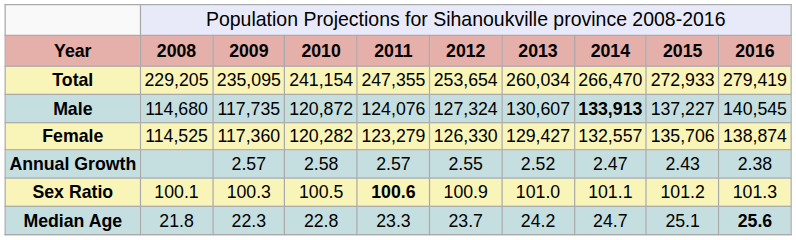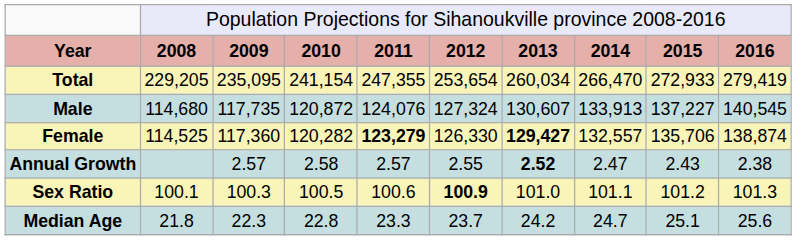(610, 108) bold -> (610, 108) normal
(393, 136) normal -> (393, 136) bold
(538, 136) normal -> (538, 136) bold
(538, 164) normal -> (538, 164) bold
(393, 192) bold -> (393, 192) normal
(466, 192) normal -> (466, 192) bold
(755, 220) bold -> (755, 220) normal
